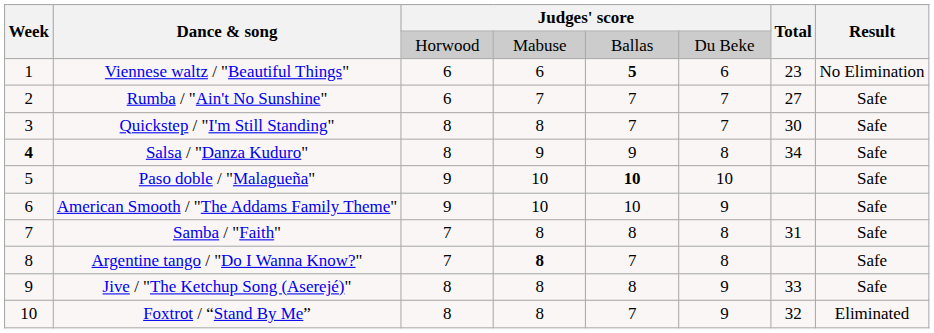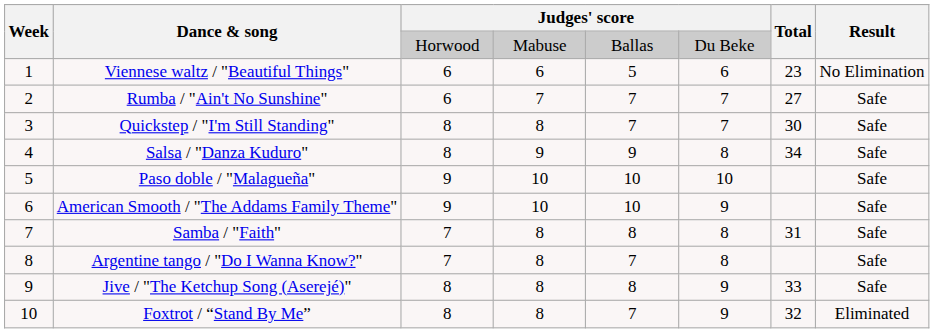(632, 71) bold -> (632, 71) normal
(29, 152) bold -> (29, 152) normal
(632, 179) bold -> (632, 179) normal
(540, 260) bold -> (540, 260) normal
